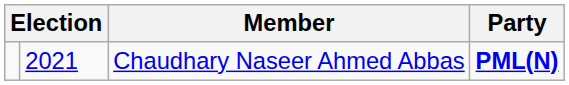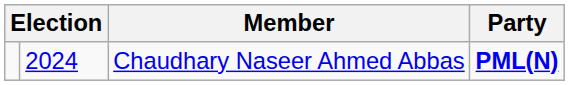(52, 60) 2021 -> (52, 60) 2024
